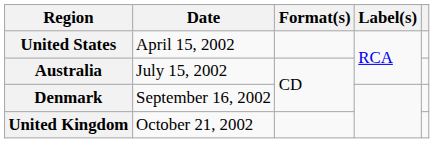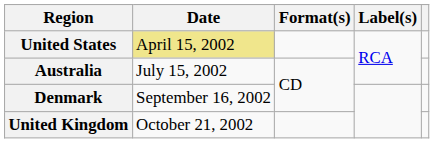(185, 44) no background -> (185, 44) khaki background
